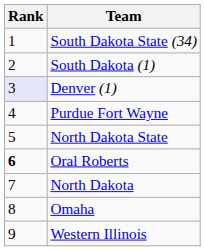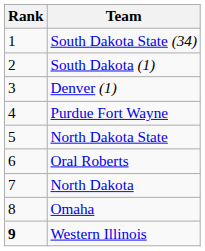(12, 88) lavender background -> (12, 88) no background
(12, 161) bold -> (12, 161) normal
(12, 233) normal -> (12, 233) bold
